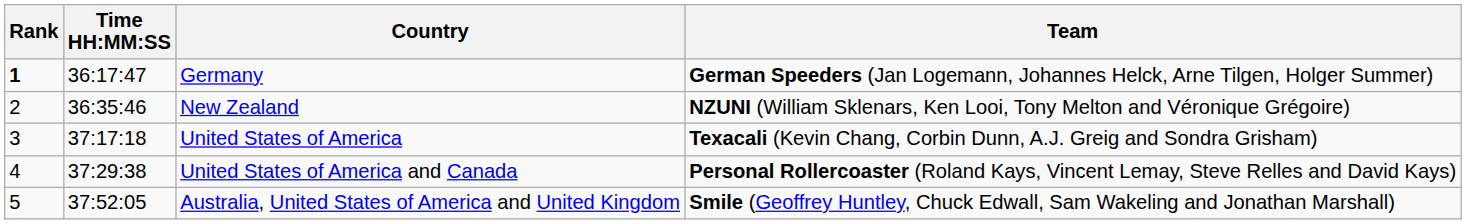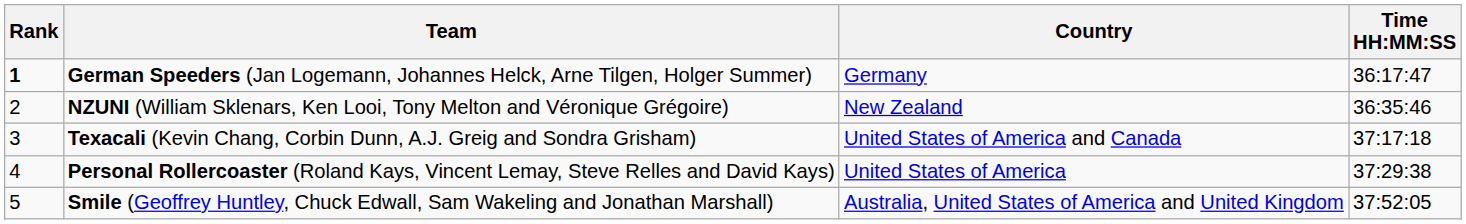columns swapped: (1073, 31) <-> (119, 31)
(291, 139) United States of America -> (1013, 139) United States of America and Canada
(349, 171) United States of America and Canada -> (955, 171) United States of America
